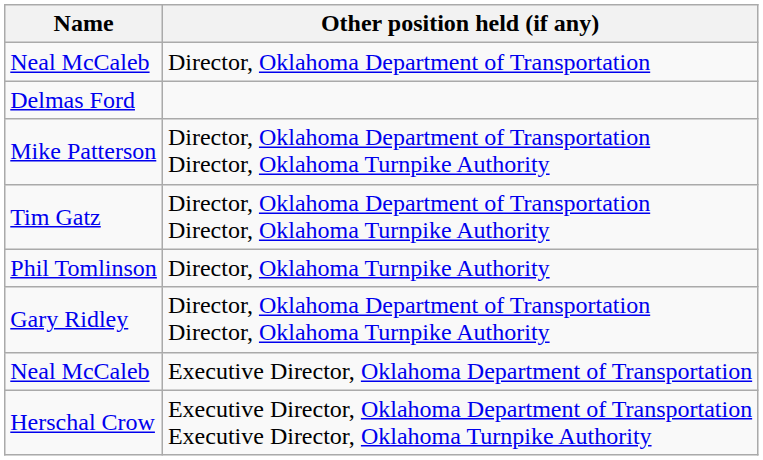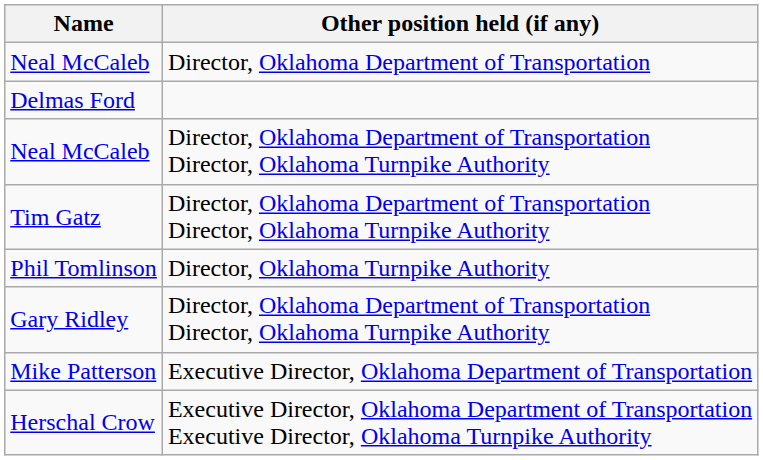(83, 151) Mike Patterson -> (80, 151) Neal McCaleb
(80, 370) Neal McCaleb -> (83, 370) Mike Patterson
